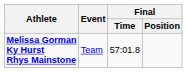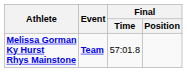(92, 51) normal -> (92, 51) bold
